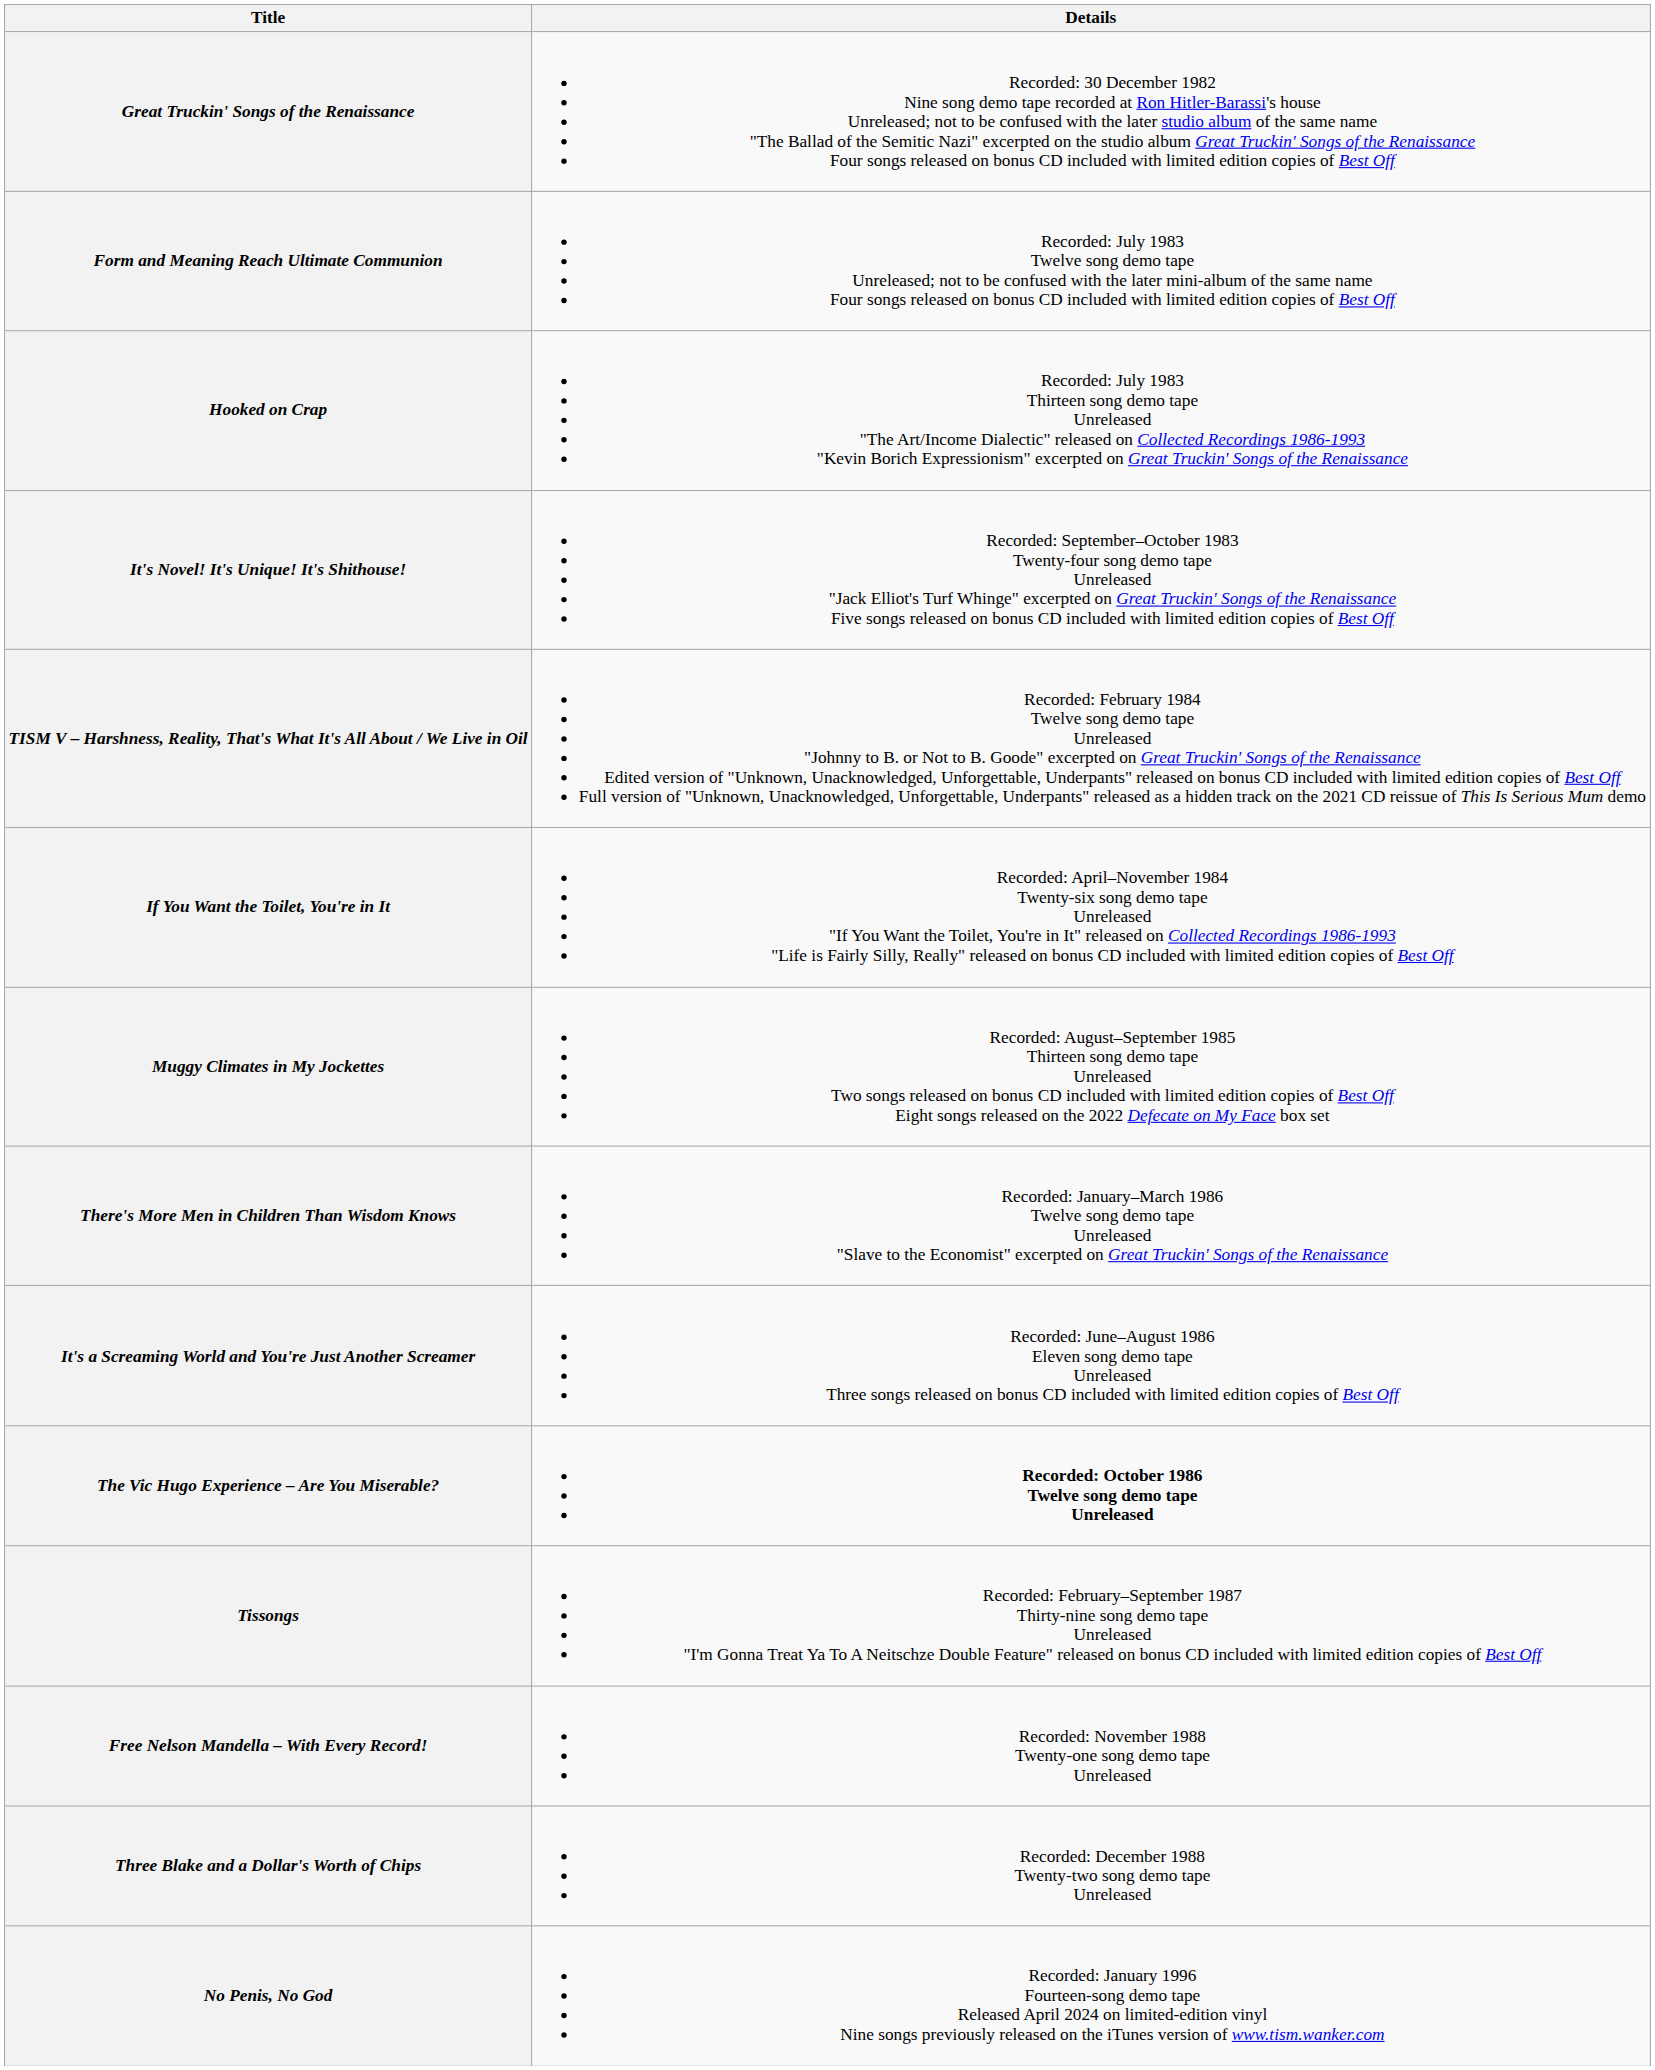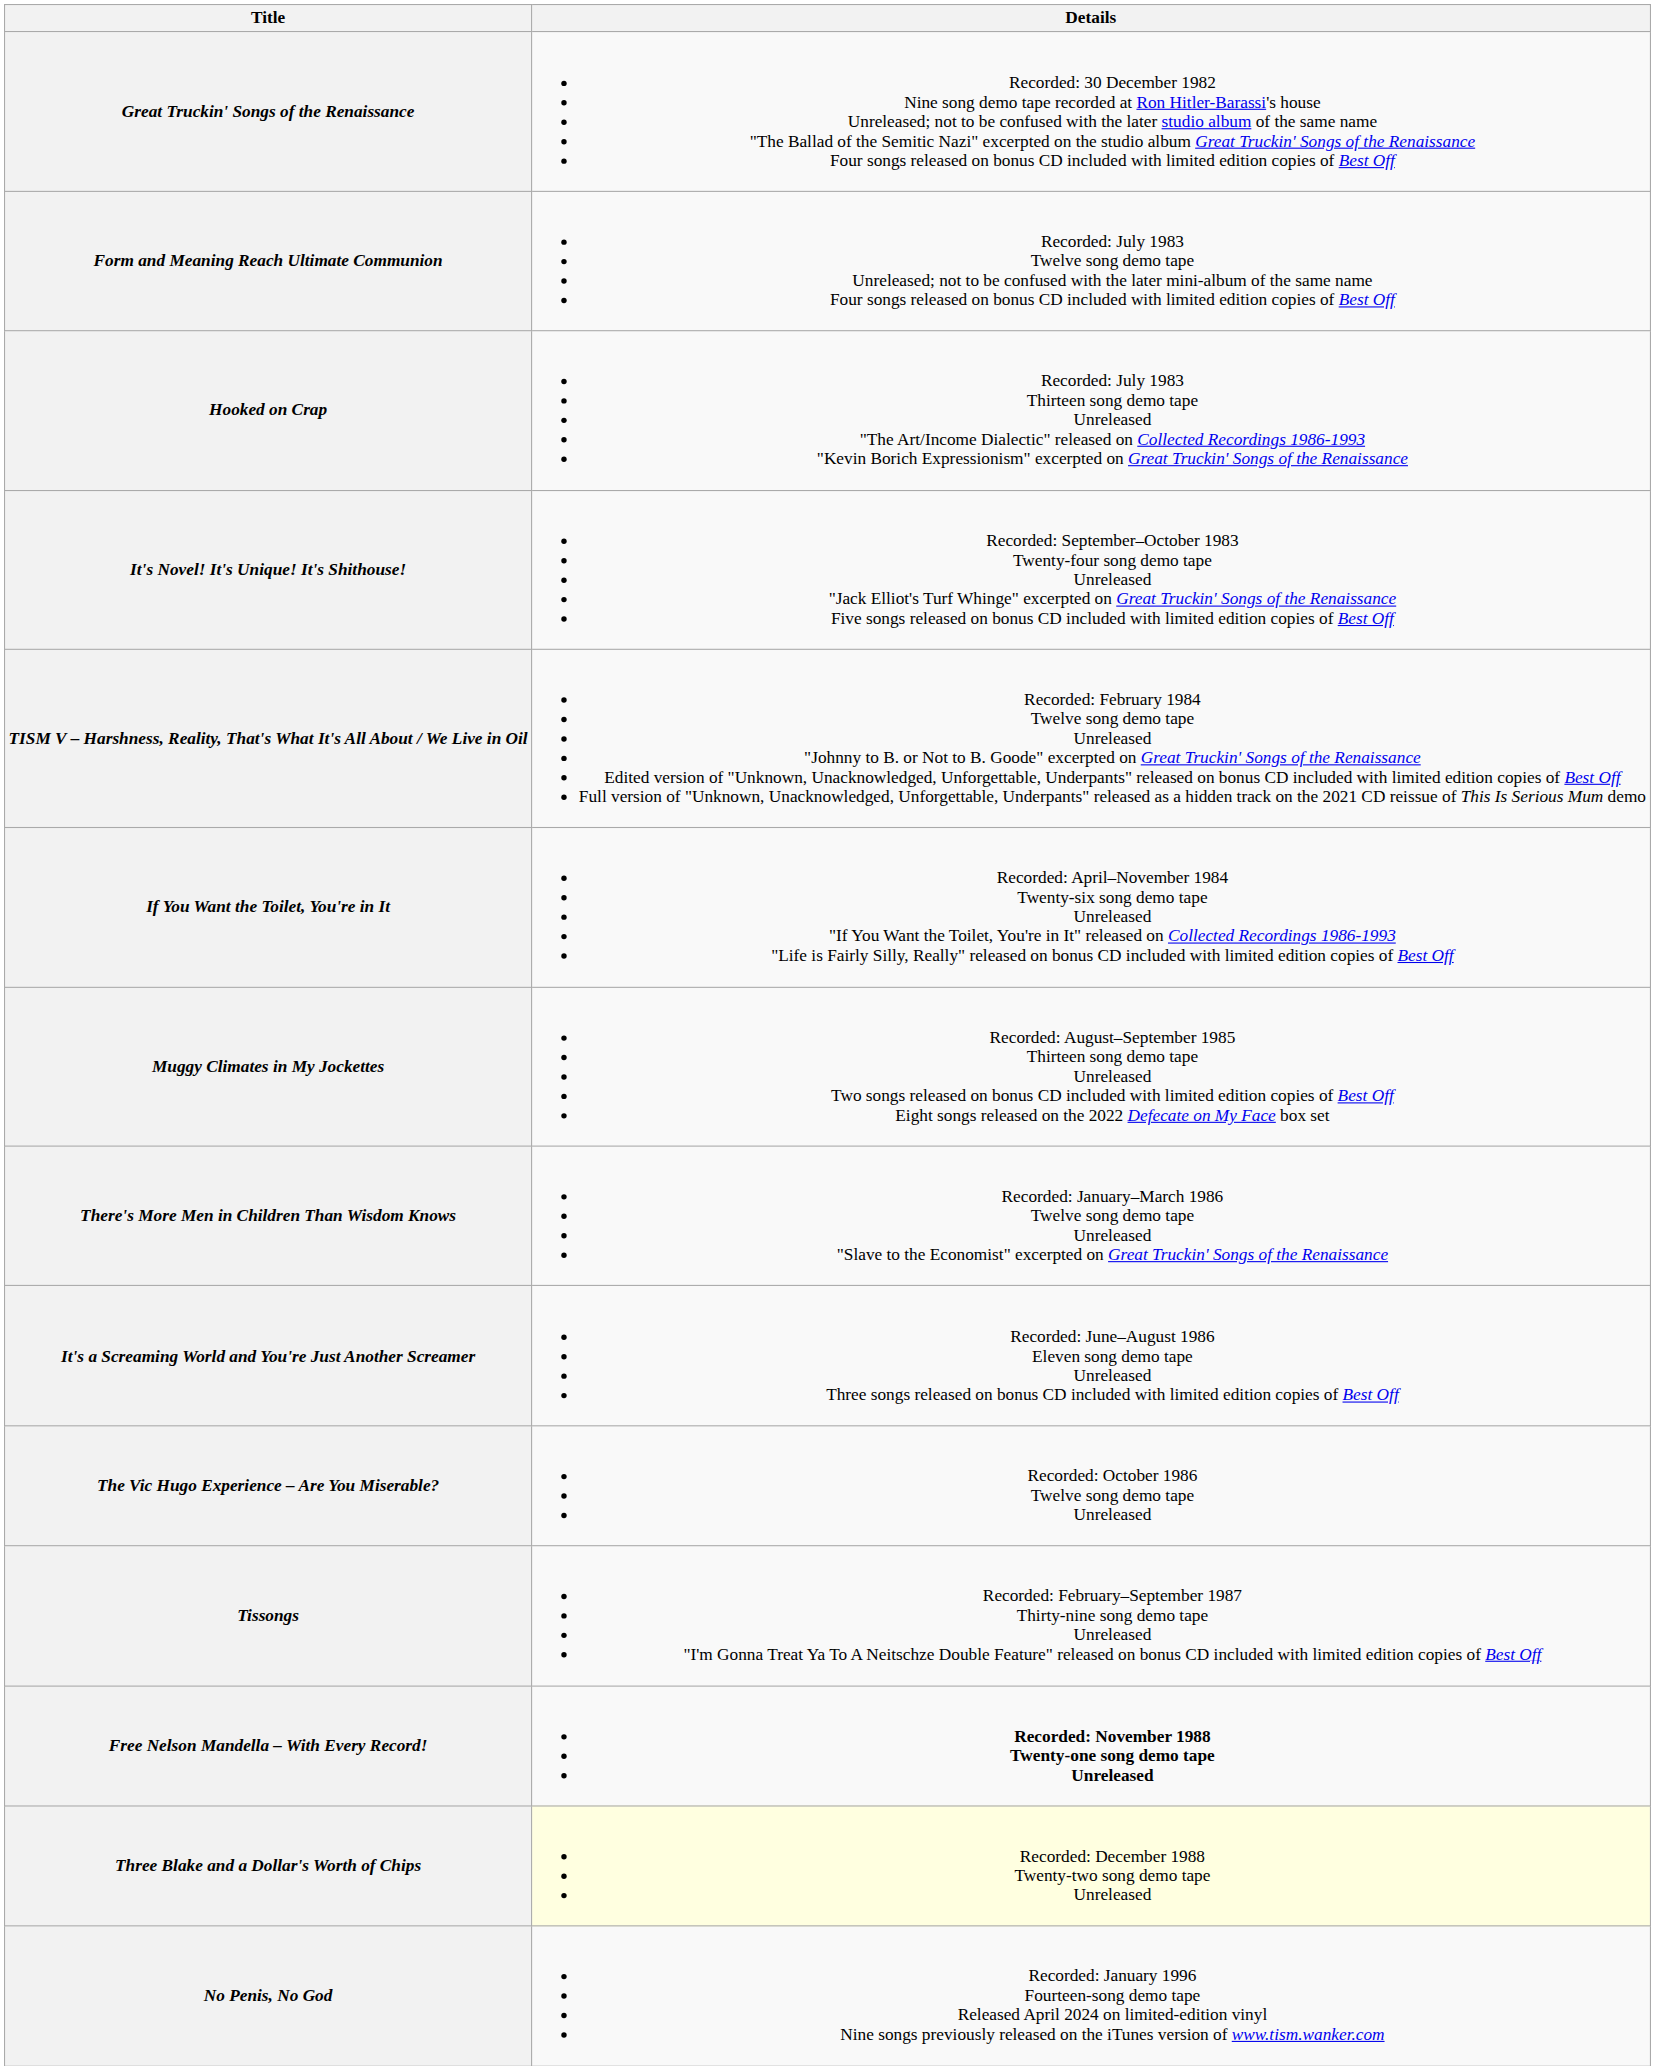(1091, 1495) bold -> (1091, 1495) normal
(1091, 1755) normal -> (1091, 1755) bold
(1091, 1876) no background -> (1091, 1876) lightyellow background
